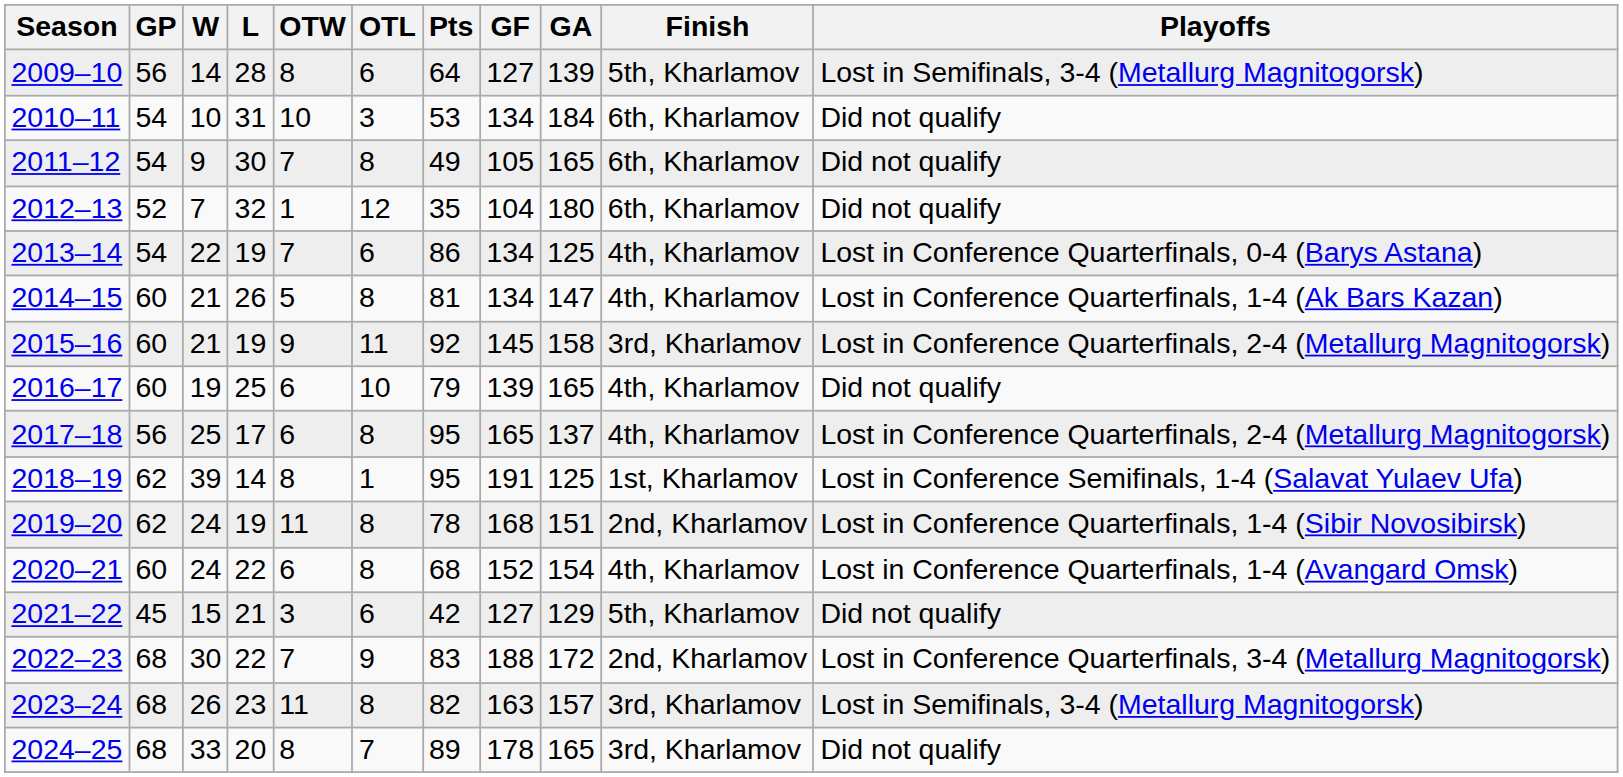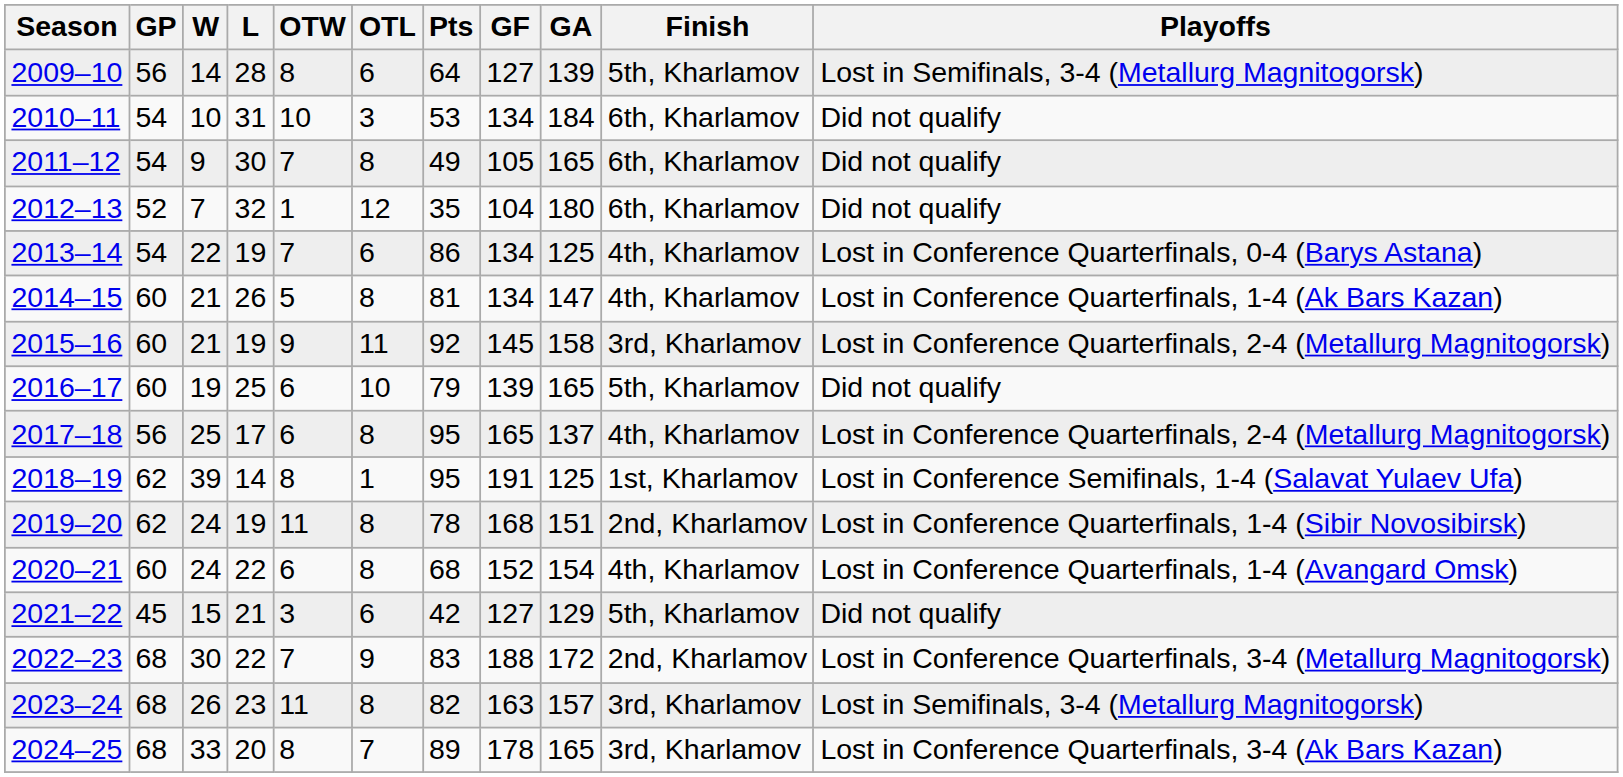(704, 388) 4th, Kharlamov -> (704, 388) 5th, Kharlamov
(911, 749) Did not qualify -> (1162, 749) Lost in Conference Quarterfinals, 3-4 (Ak Bars Kazan)
